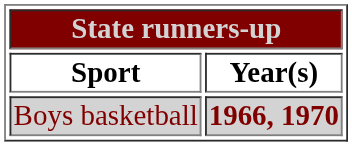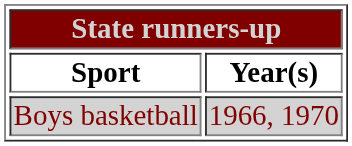(274, 115) bold -> (274, 115) normal
